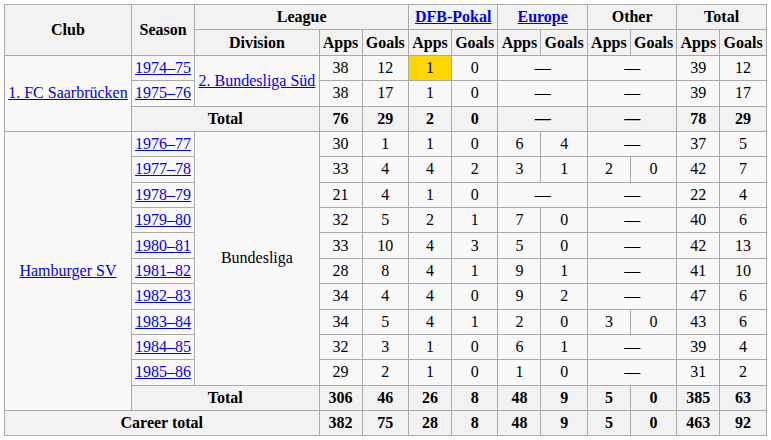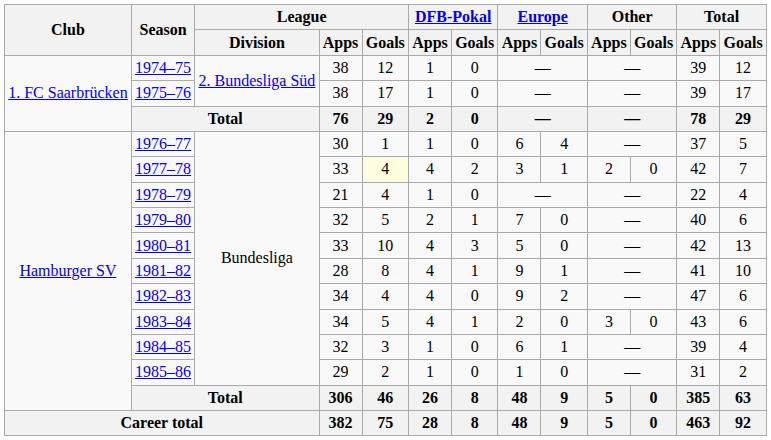(430, 67) gold background -> (430, 67) no background
(385, 169) no background -> (385, 169) lightyellow background
